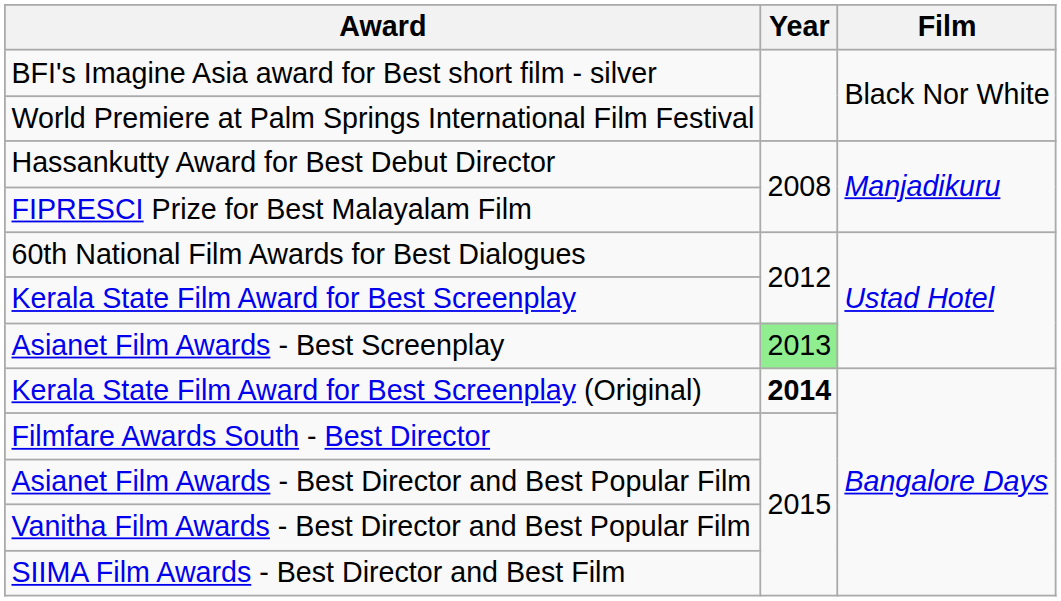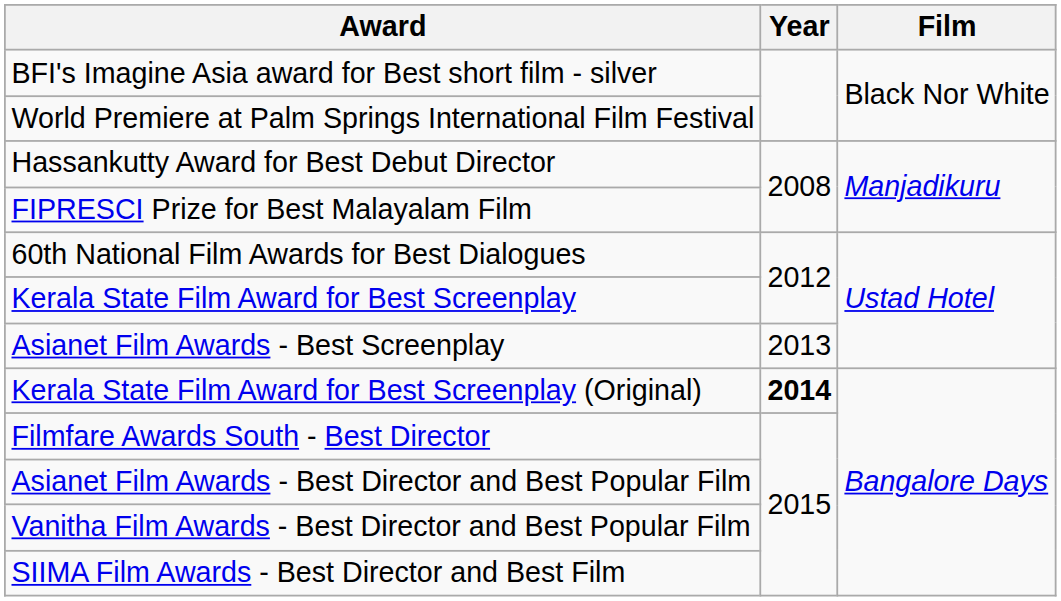(799, 345) lightgreen background -> (799, 345) no background
